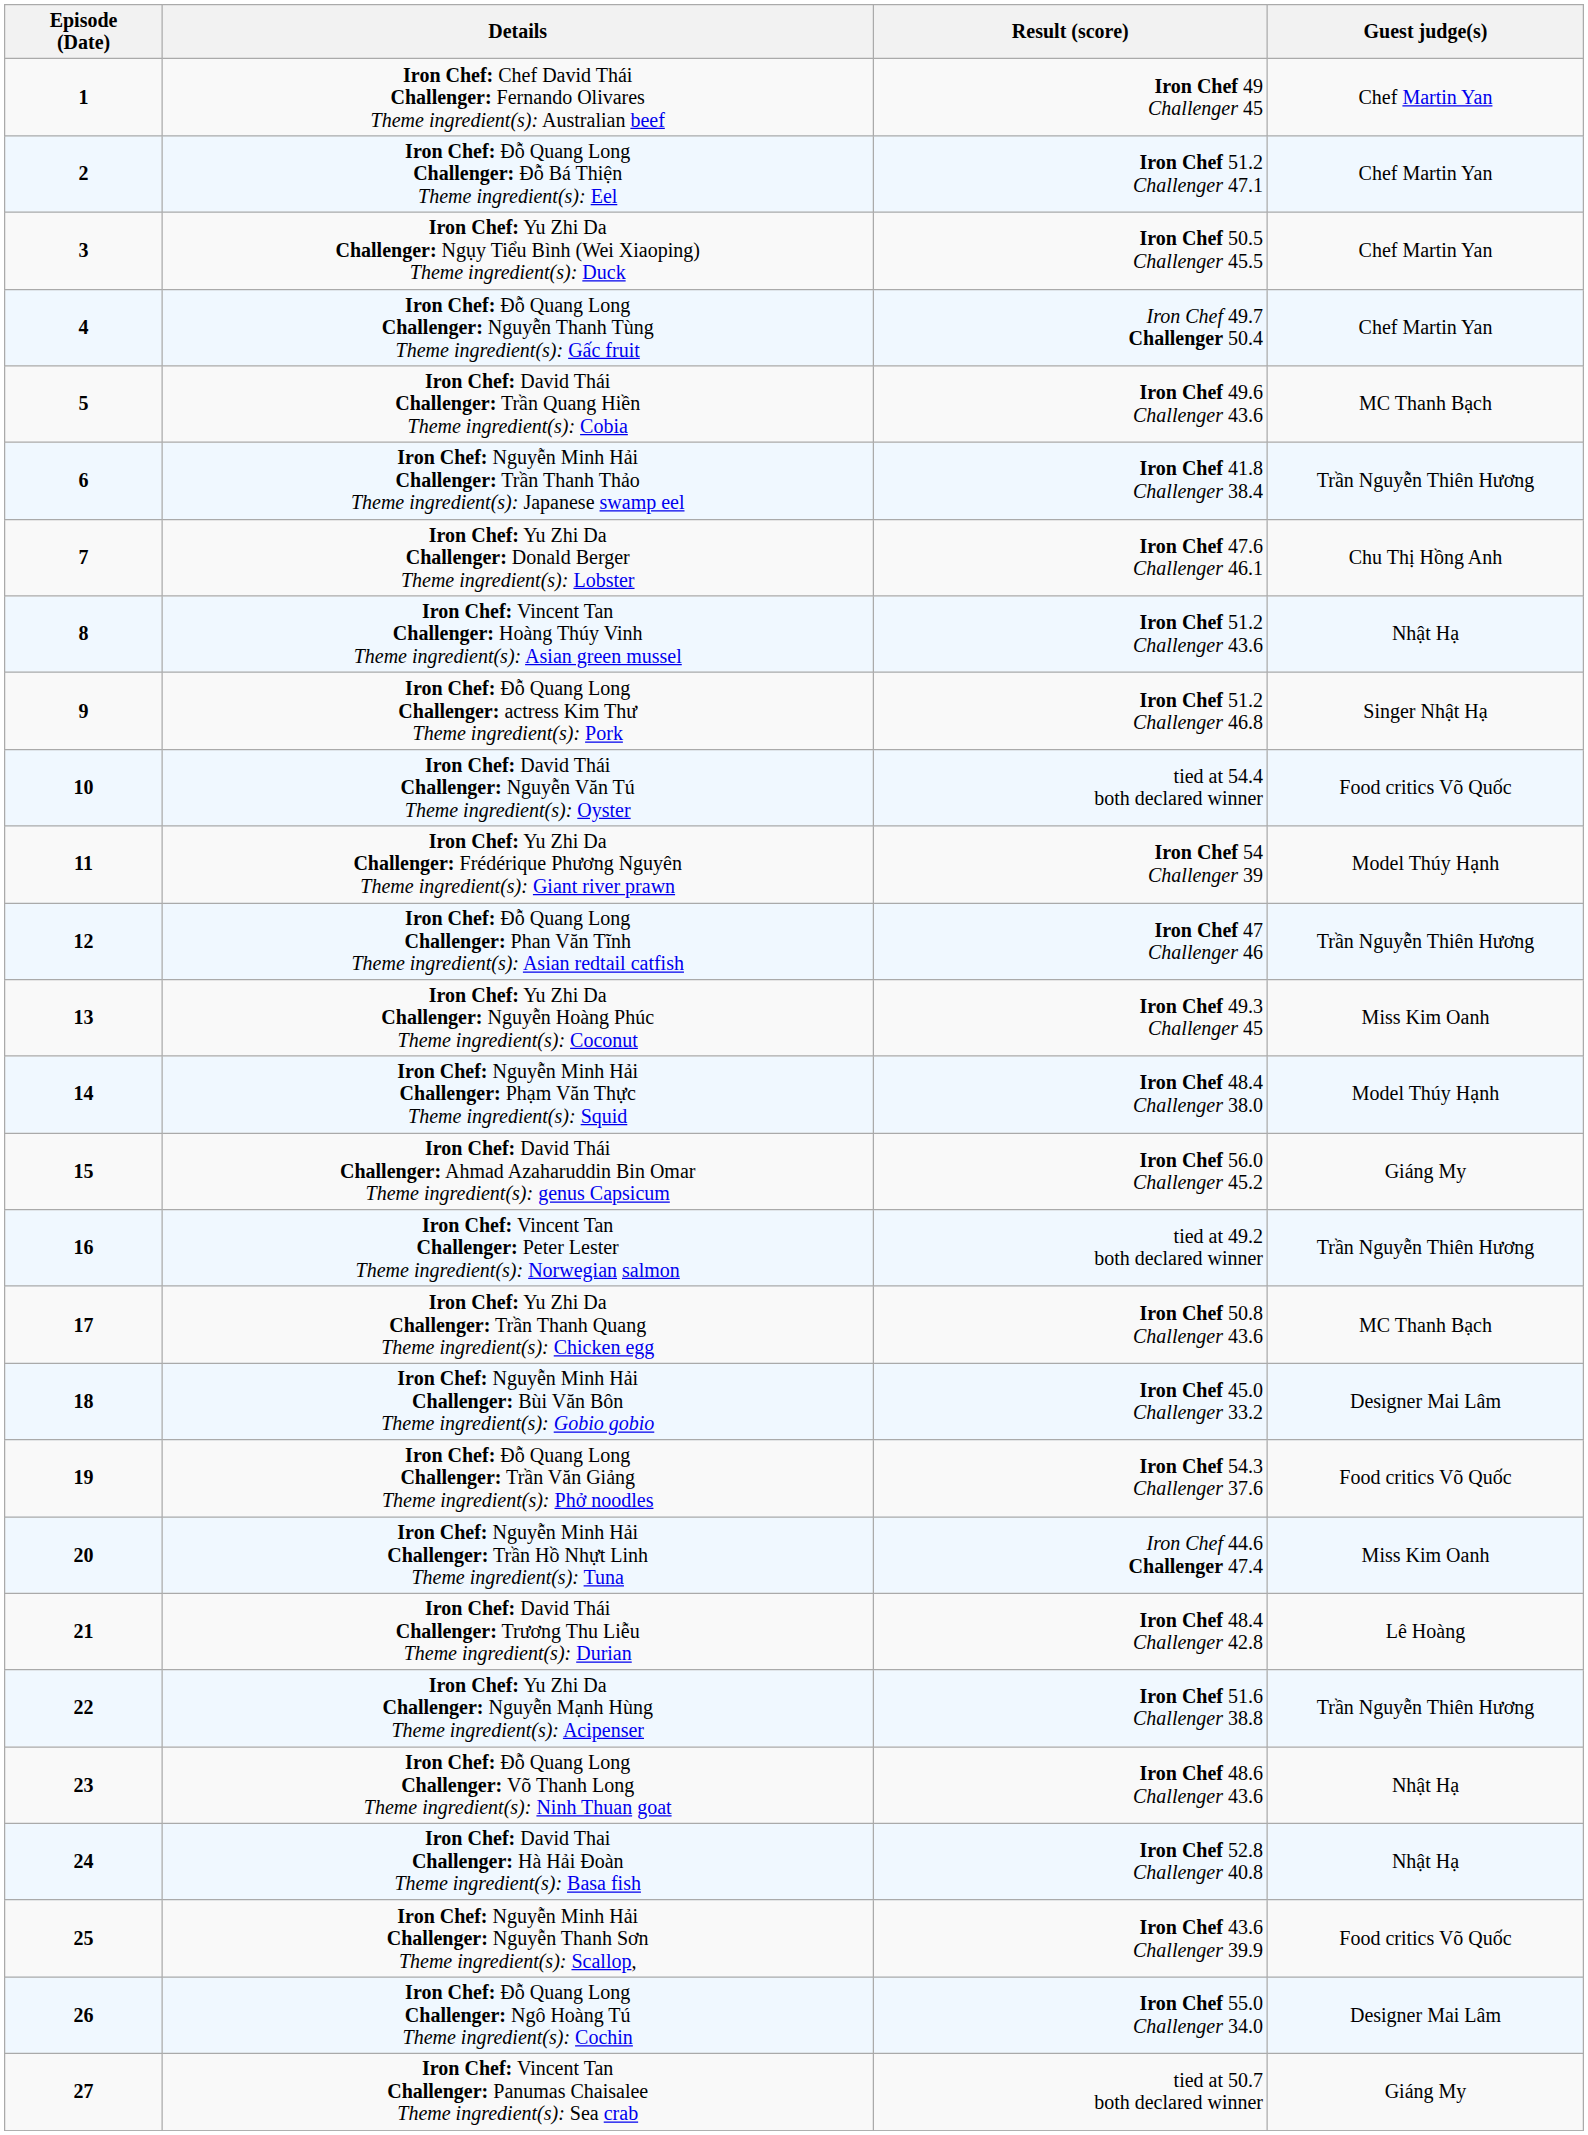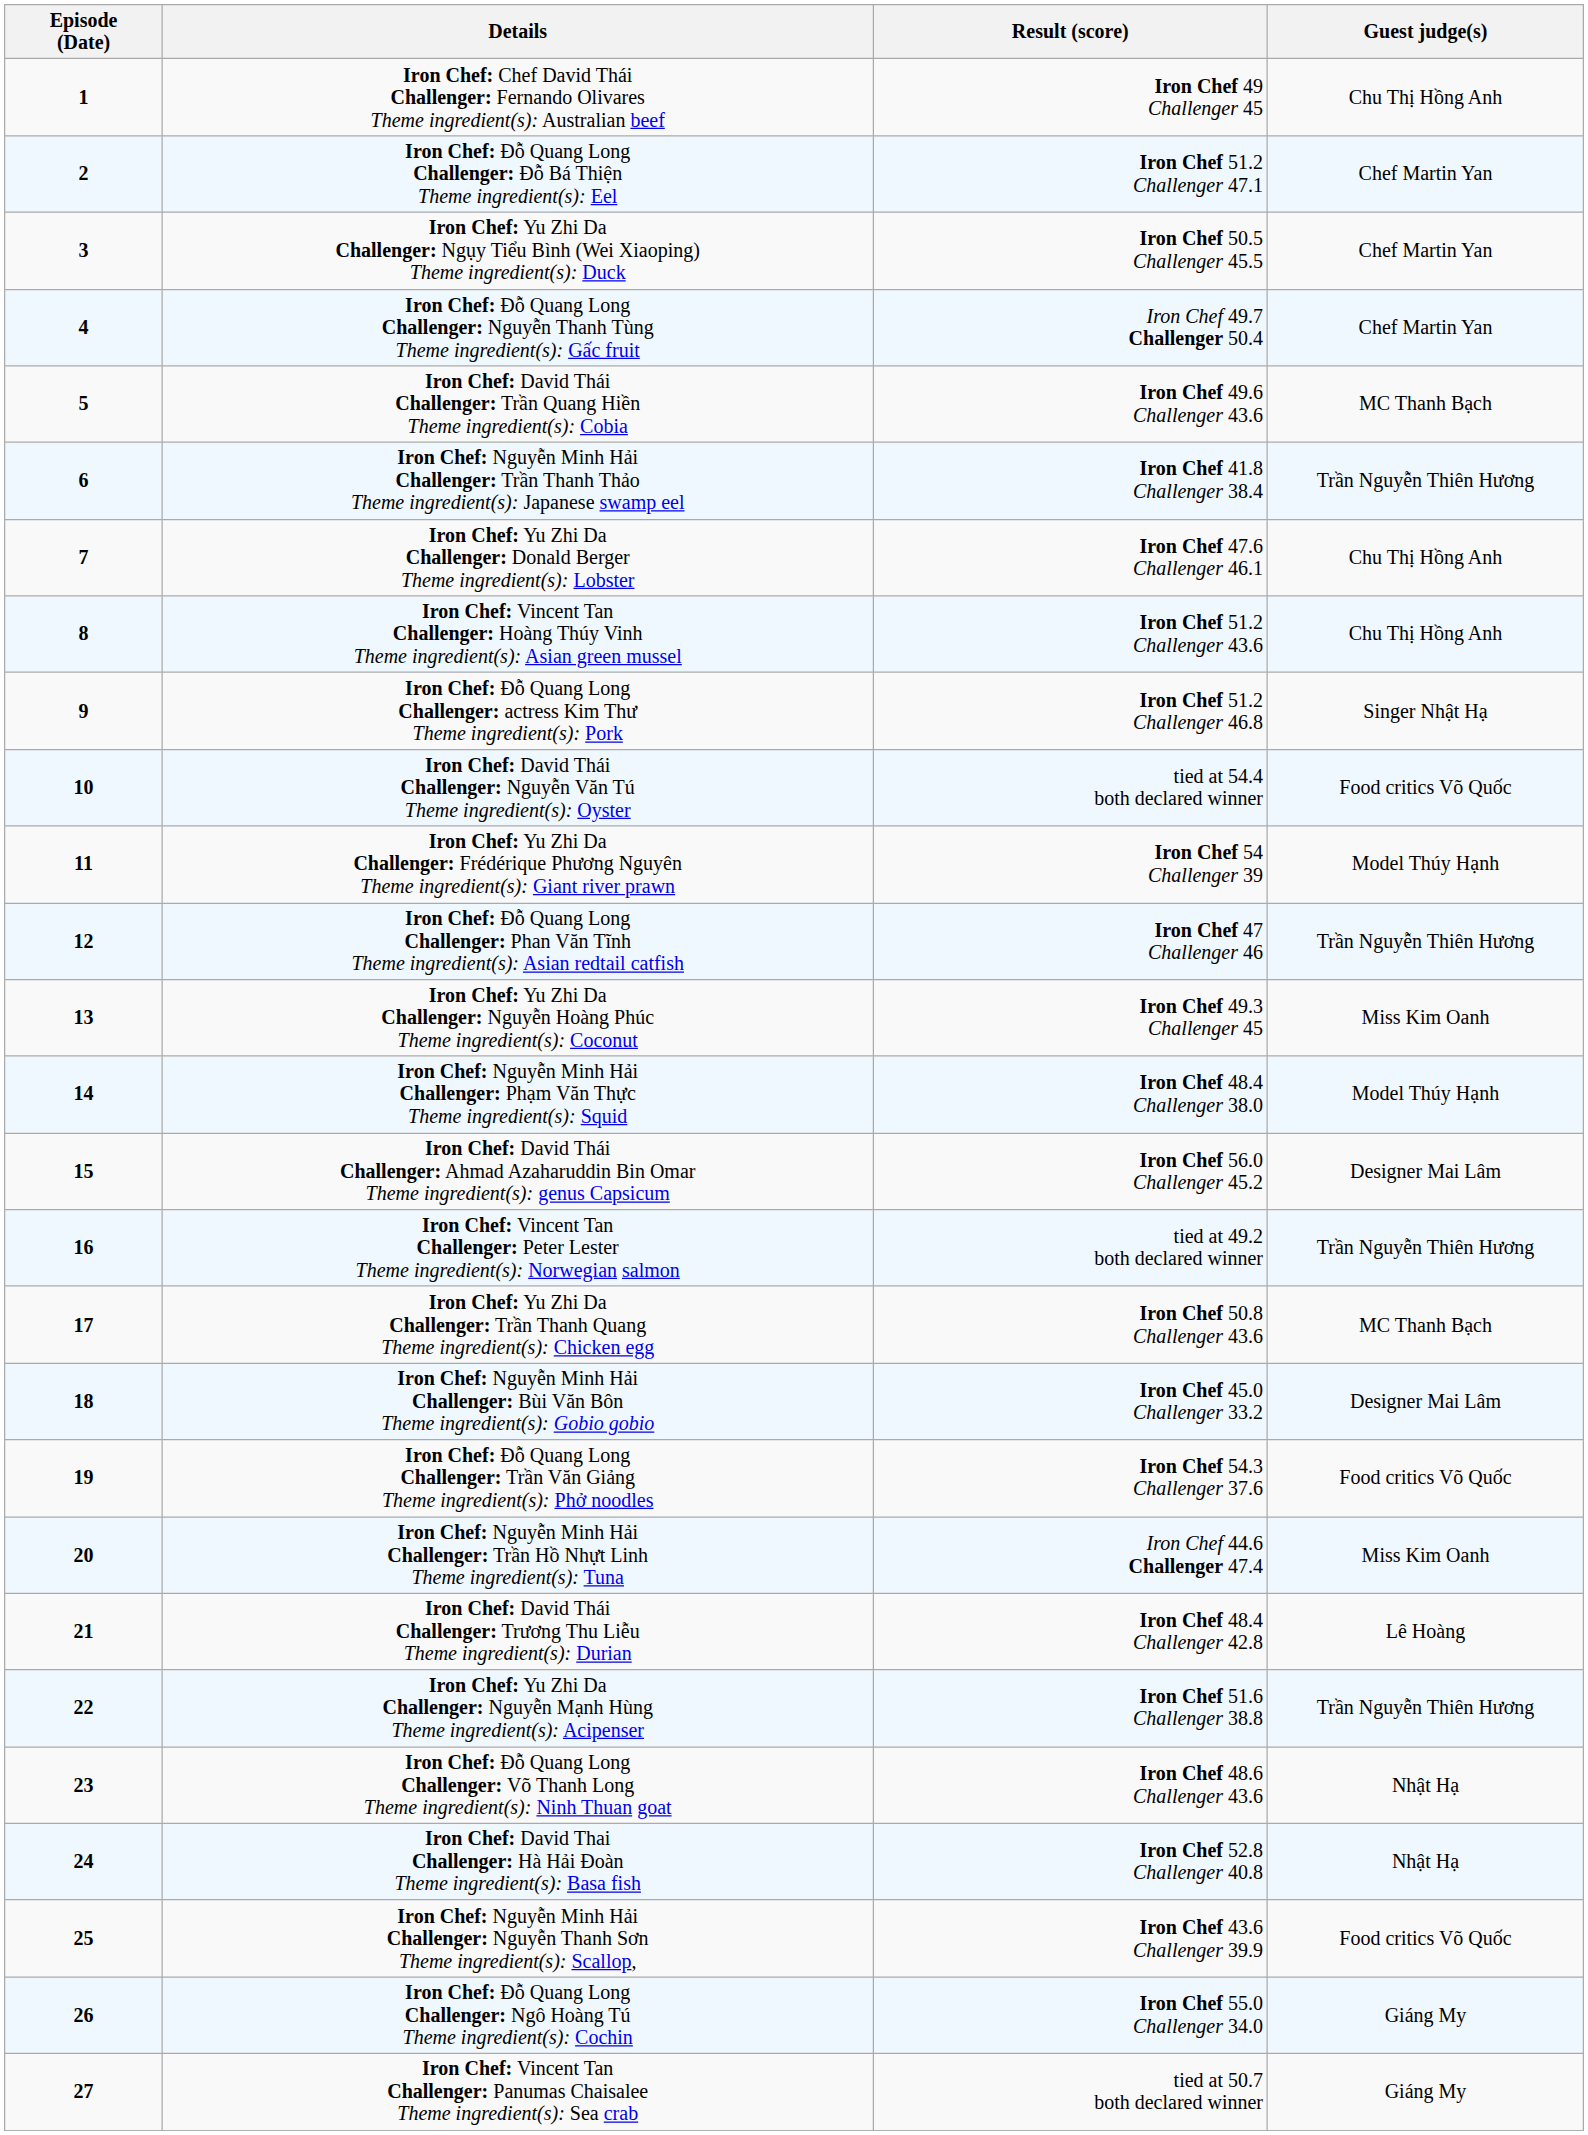(1425, 97) Chef Martin Yan -> (1425, 97) Chu Thị Hồng Anh
(1425, 634) Nhật Hạ -> (1425, 634) Chu Thị Hồng Anh
(1425, 1171) Giáng My -> (1425, 1171) Designer Mai Lâm
(1425, 2015) Designer Mai Lâm -> (1425, 2015) Giáng My
